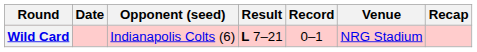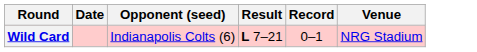- column: (449, 15)
